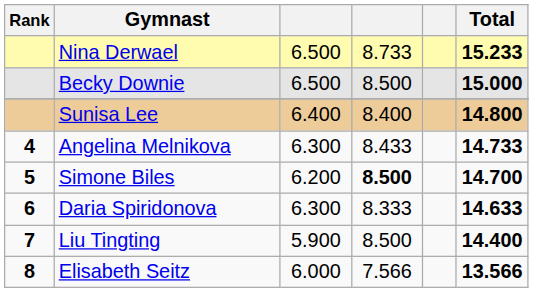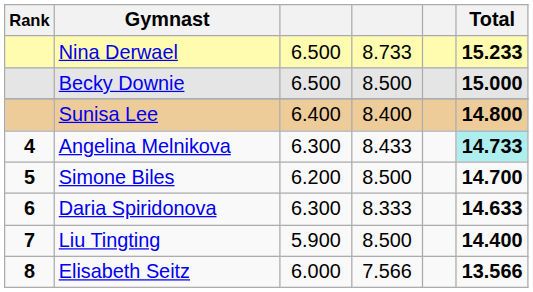(492, 146) no background -> (492, 146) paleturquoise background
(387, 177) bold -> (387, 177) normal
